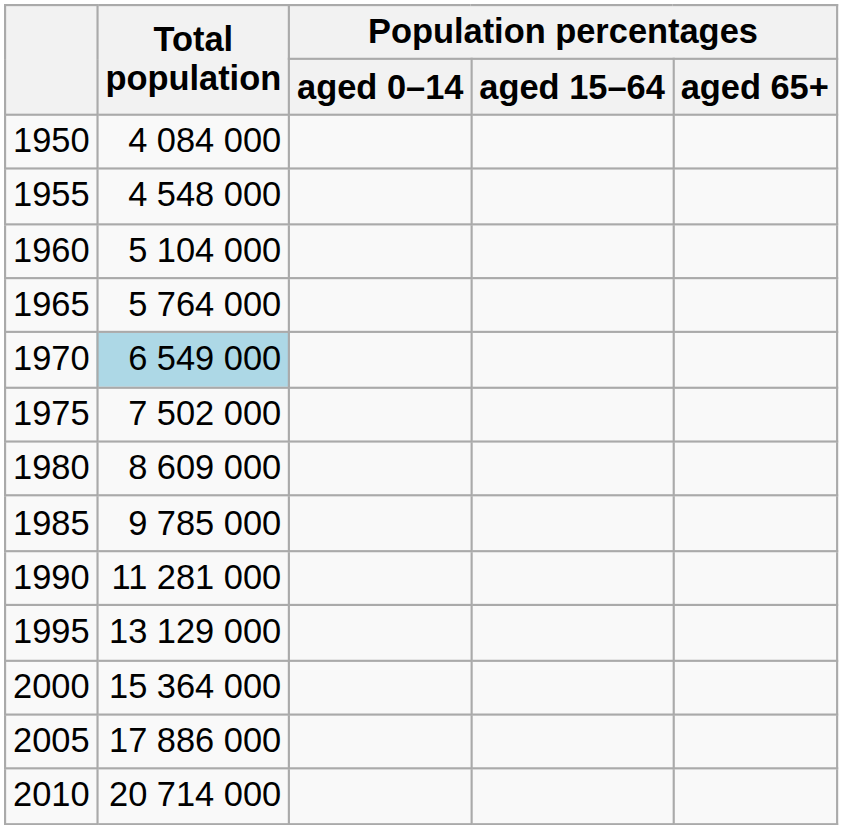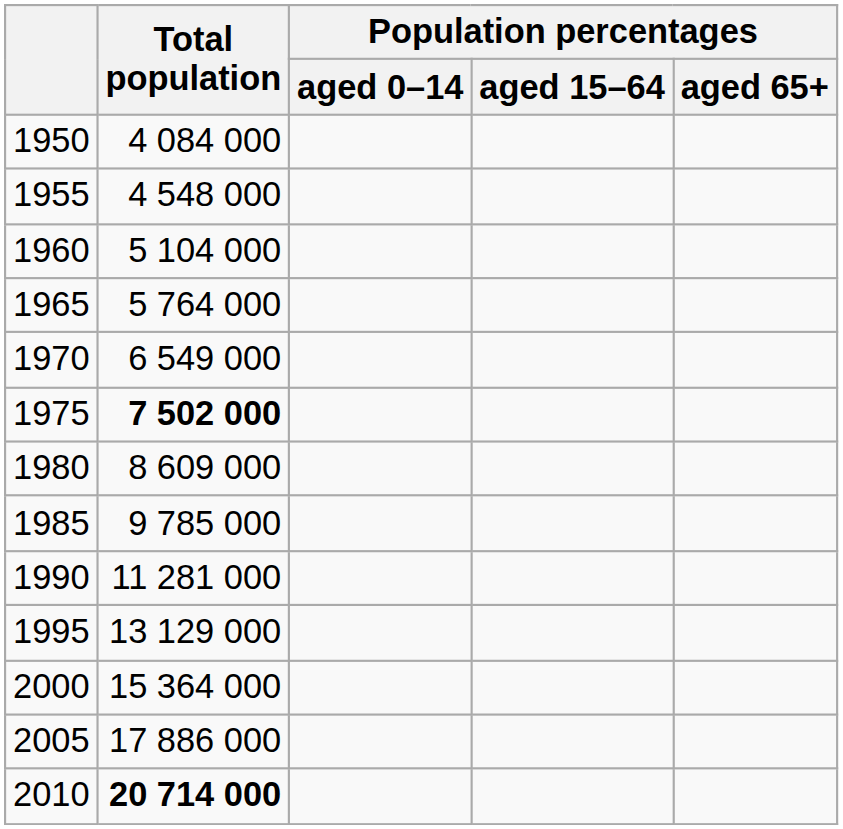(205, 359) lightblue background -> (205, 359) no background
(205, 413) normal -> (205, 413) bold
(195, 795) normal -> (195, 795) bold
